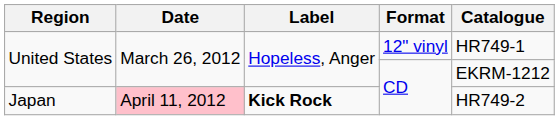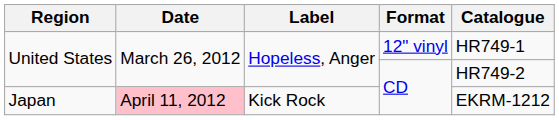(503, 73) EKRM-1212 -> (490, 73) HR749-2
(290, 100) bold -> (287, 100) normal
(490, 100) HR749-2 -> (503, 100) EKRM-1212
